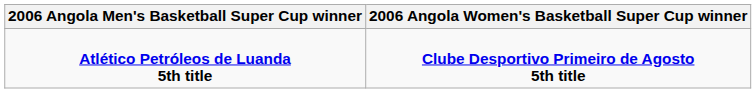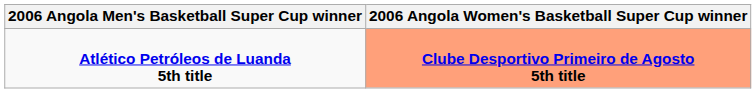(558, 66) no background -> (558, 66) lightsalmon background
